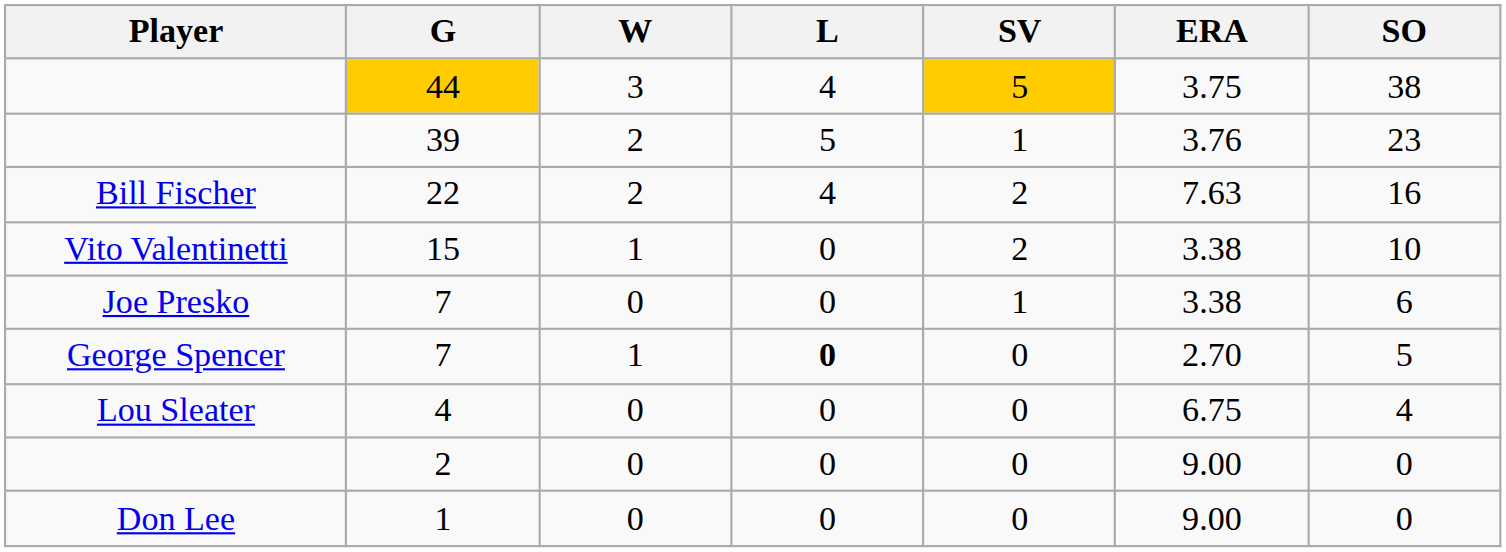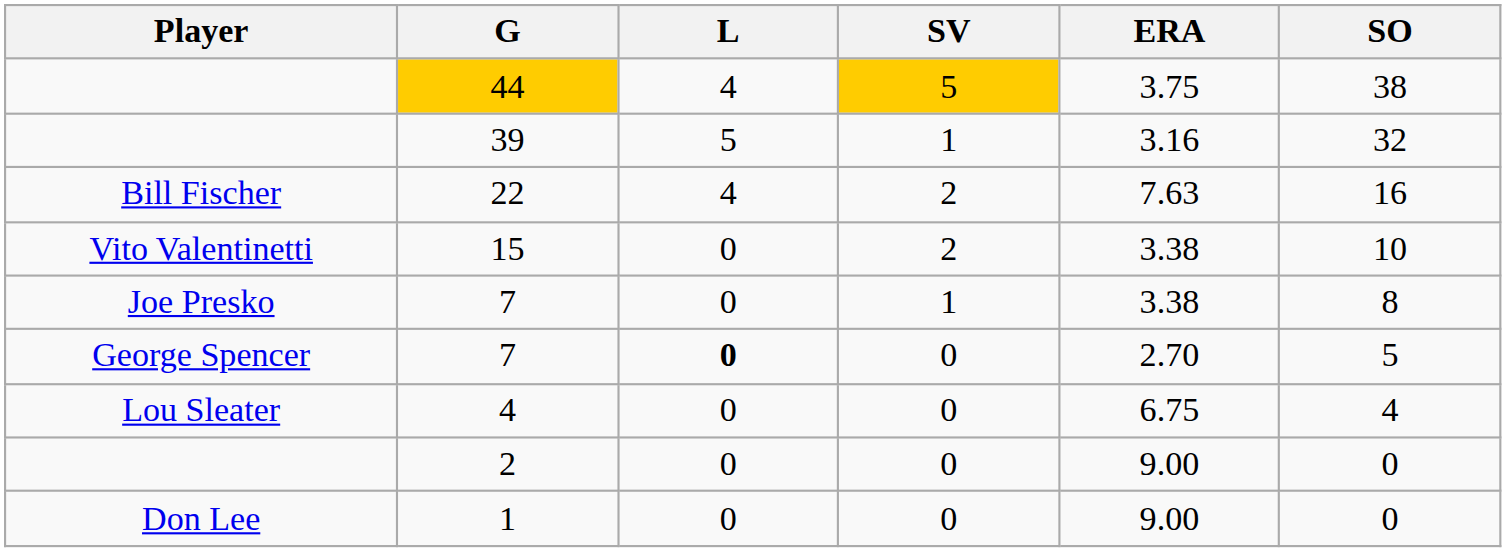- column: (635, 31)
(1212, 139) 3.76 -> (1169, 139) 3.16
(1404, 139) 23 -> (1390, 139) 32
(1404, 301) 6 -> (1390, 301) 8
